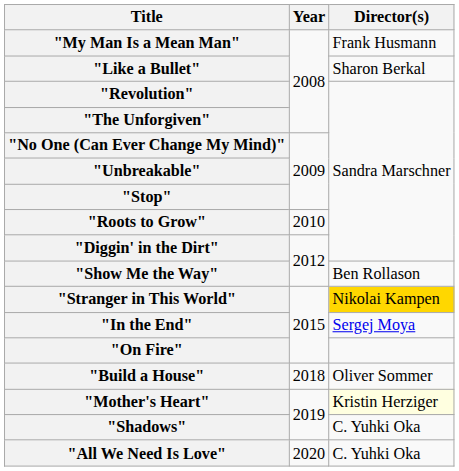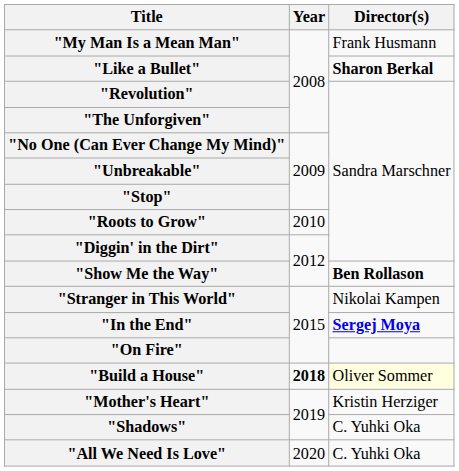(379, 68) normal -> (383, 68) bold
(376, 273) normal -> (378, 273) bold
(386, 299) gold background -> (386, 299) no background
(374, 324) normal -> (376, 324) bold
(309, 376) normal -> (309, 376) bold
(383, 376) no background -> (383, 376) lightyellow background
(385, 401) lightyellow background -> (385, 401) no background
